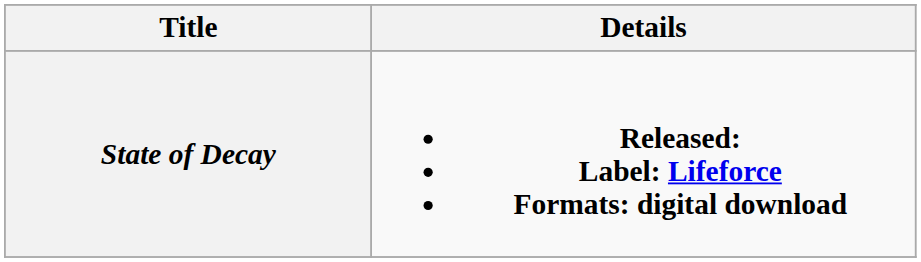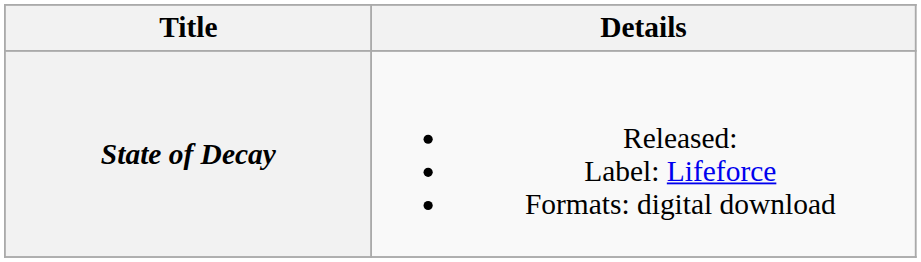(644, 171) bold -> (644, 171) normal
